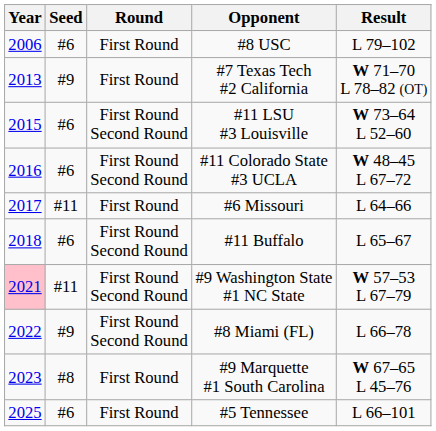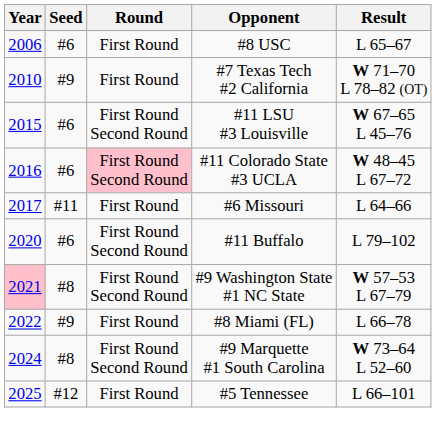(384, 44) L 79–102 -> (384, 44) L 65–67
(25, 79) 2013 -> (25, 79) 2010
(384, 124) W 73–64 L 52–60 -> (384, 124) W 67–65 L 45–76
(139, 170) no background -> (139, 170) pink background
(25, 241) 2018 -> (25, 241) 2020
(384, 241) L 65–67 -> (384, 241) L 79–102
(66, 286) #11 -> (66, 286) #8
(139, 331) First Round Second Round -> (139, 322) First Round
(25, 376) 2023 -> (25, 358) 2024
(139, 376) First Round -> (139, 358) First Round Second Round
(384, 376) W 67–65 L 45–76 -> (384, 358) W 73–64 L 52–60
(66, 412) #6 -> (66, 393) #12
